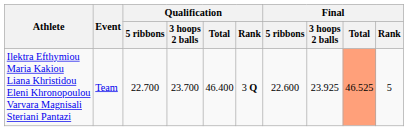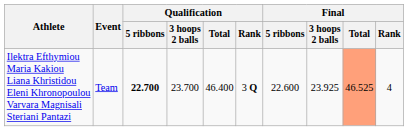(145, 87) normal -> (145, 87) bold
(389, 87) 5 -> (389, 87) 4
